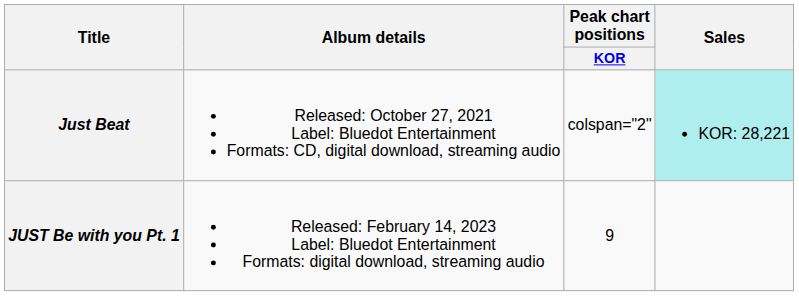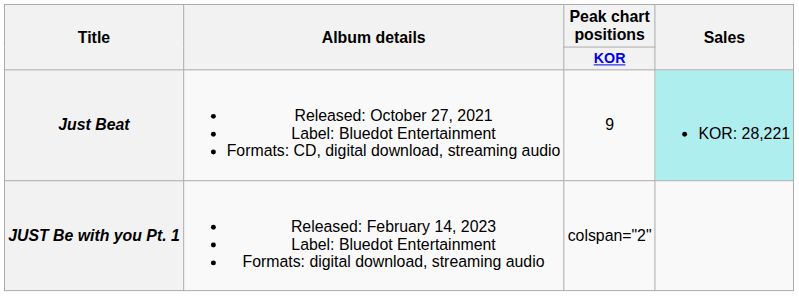(610, 125) colspan="2" -> (610, 125) 9
(610, 235) 9 -> (610, 235) colspan="2"
